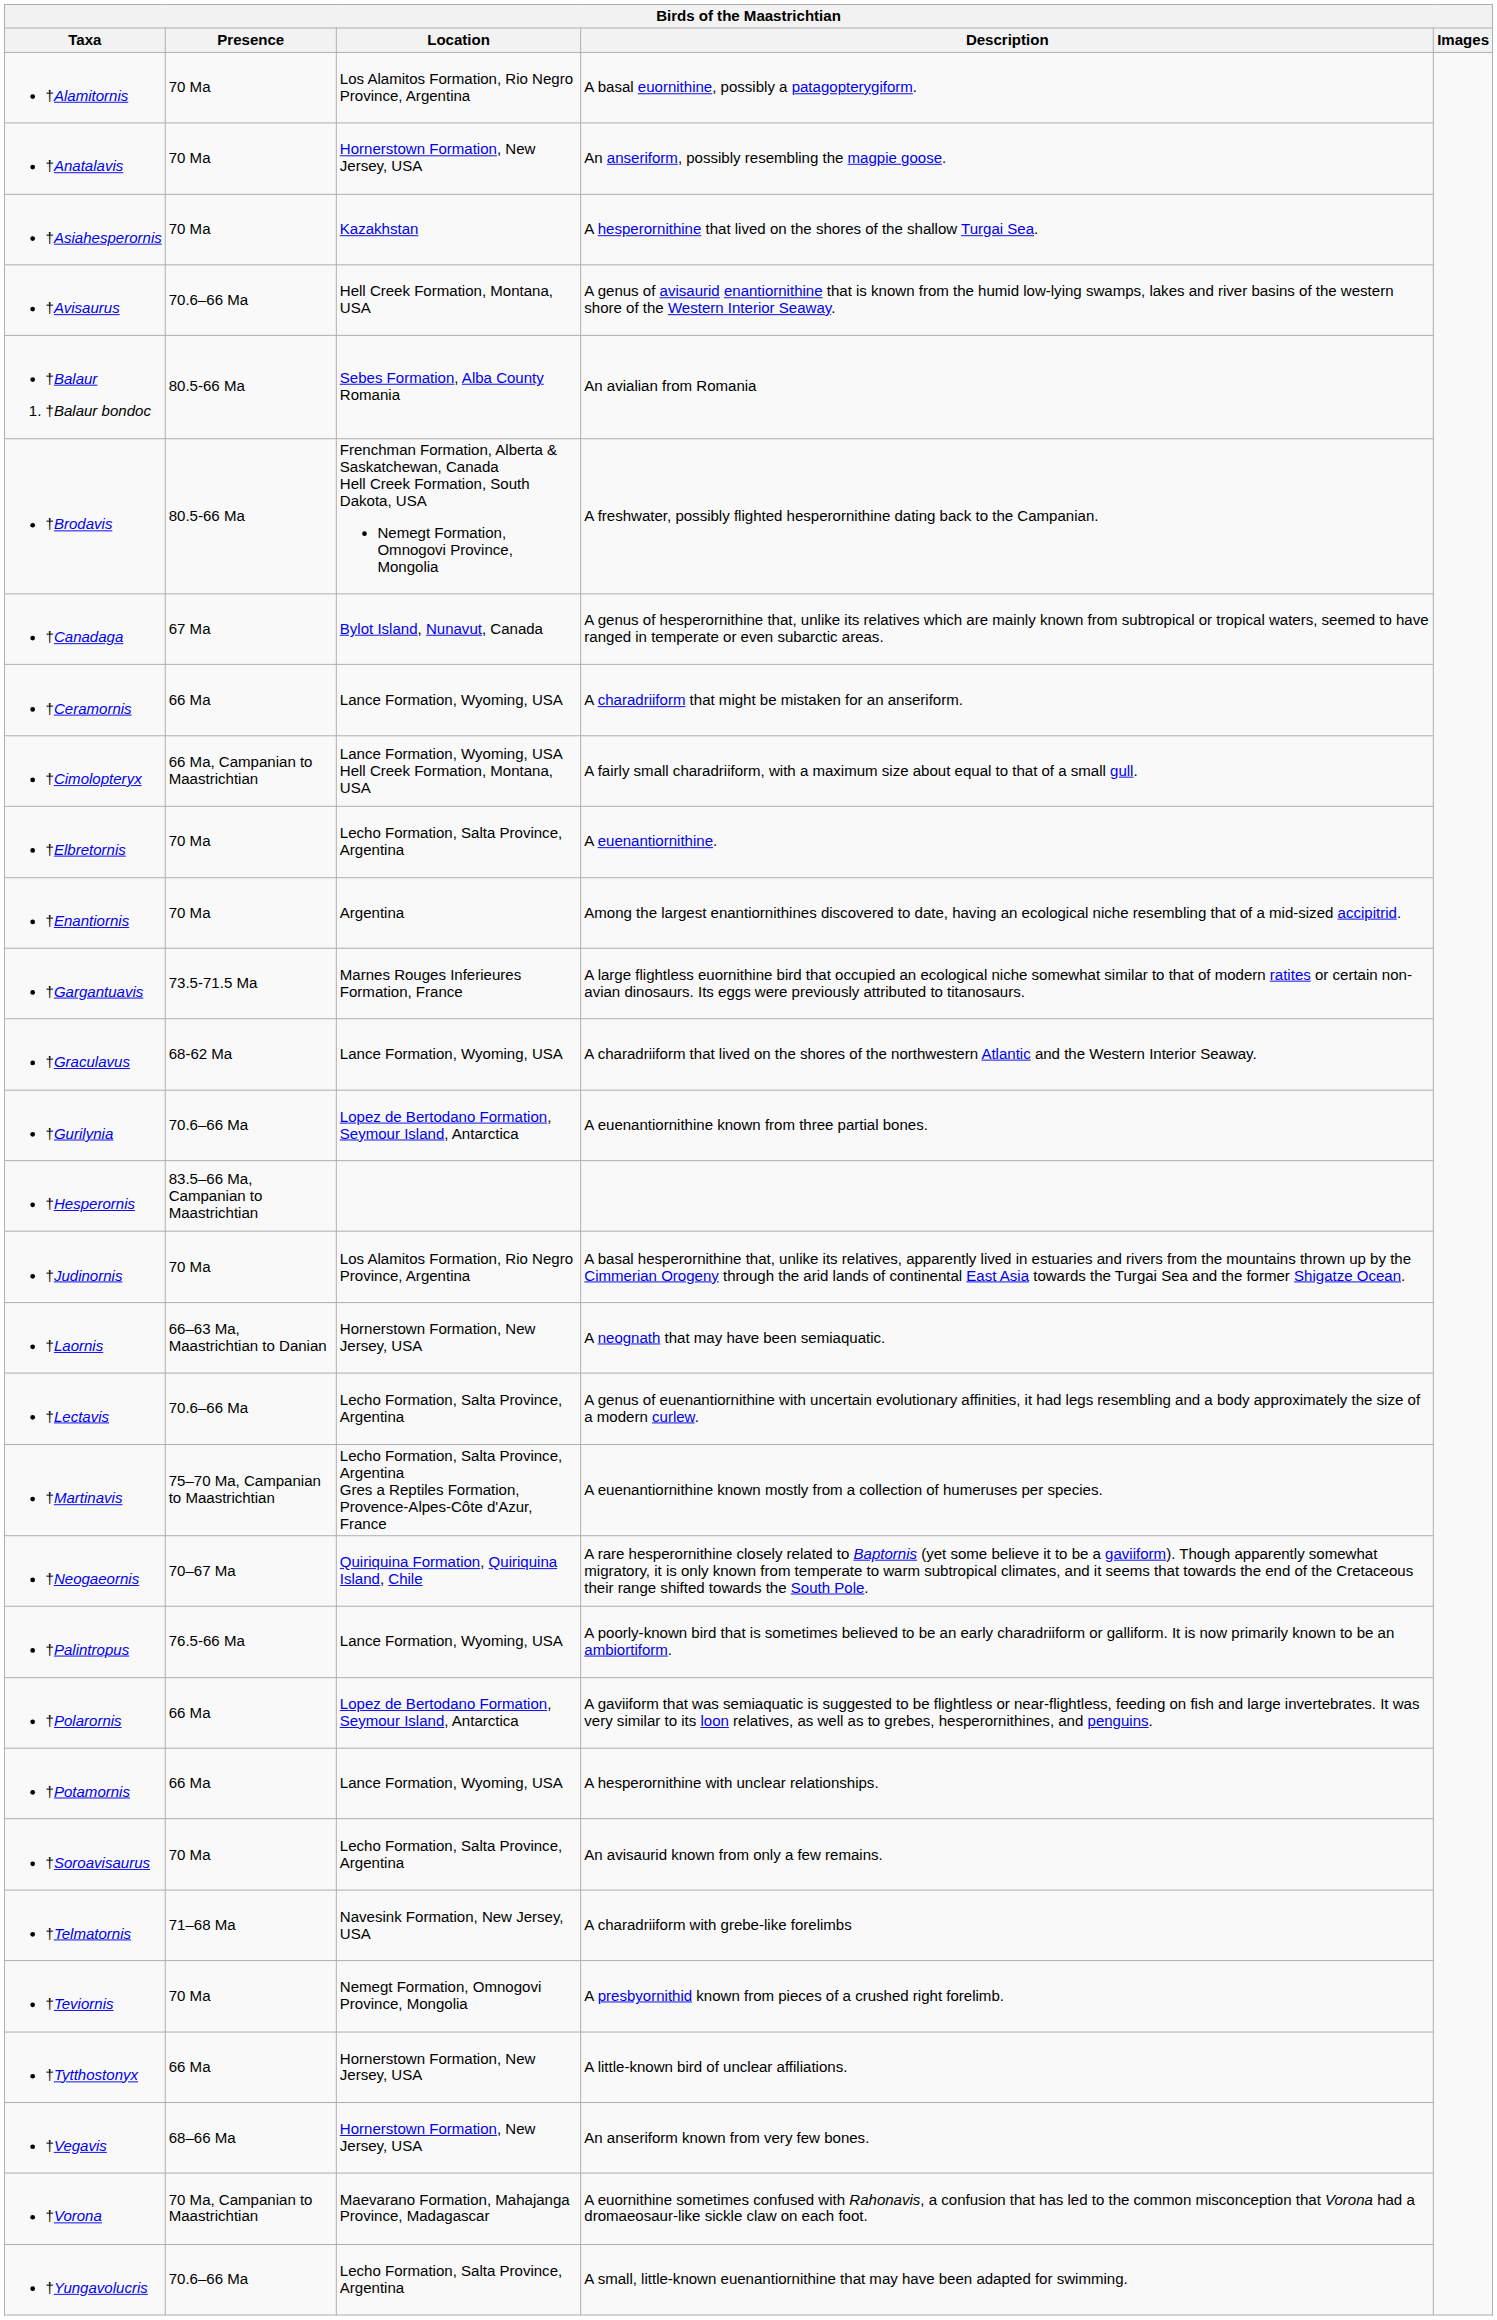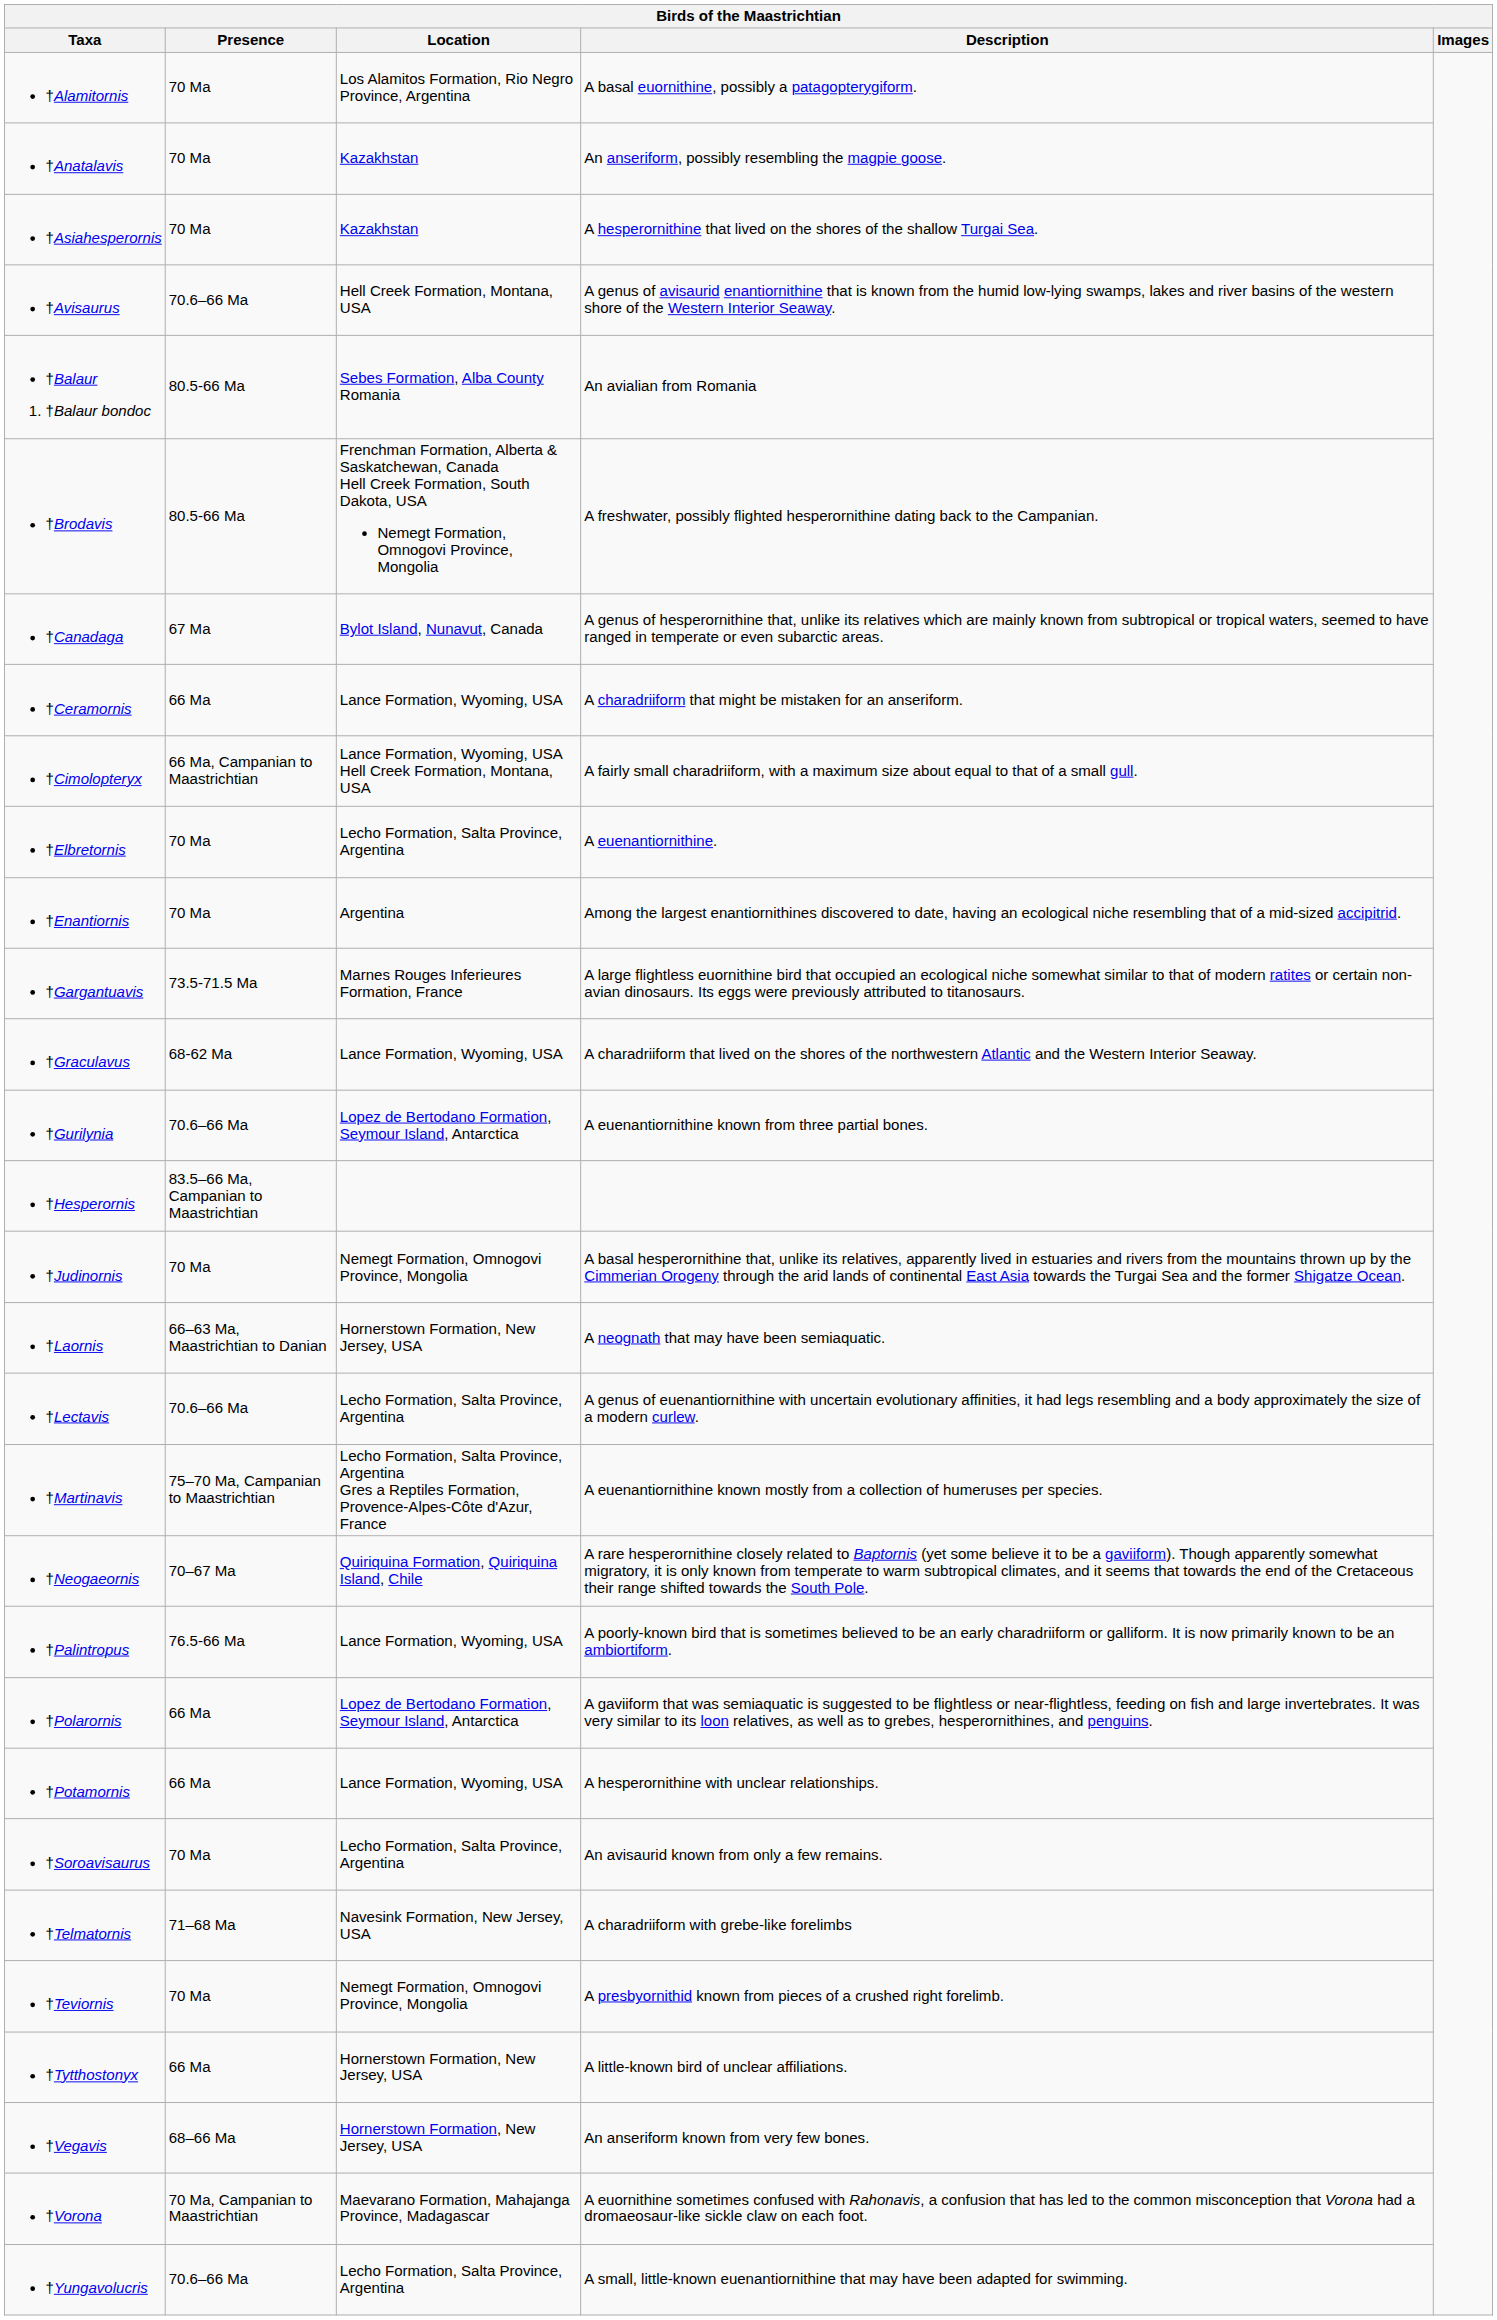(438, 158) Hornerstown Formation, New Jersey, USA -> (379, 158) Kazakhstan
(456, 1266) Los Alamitos Formation, Rio Negro Province, Argentina -> (441, 1266) Nemegt Formation, Omnogovi Province, Mongolia
